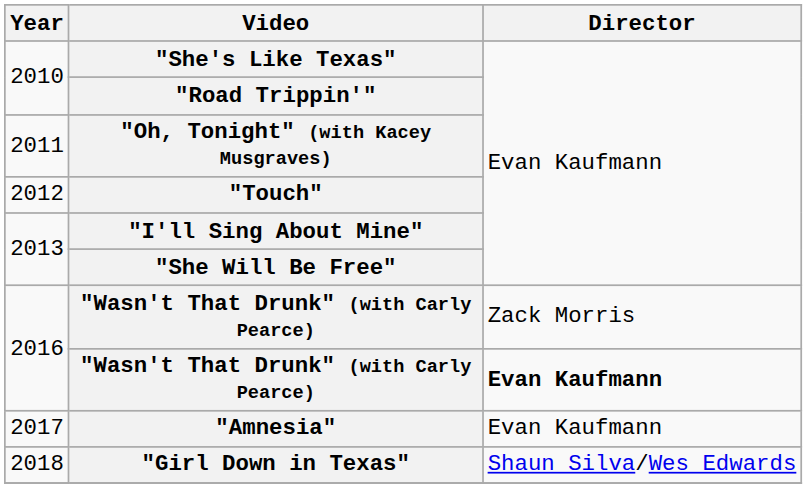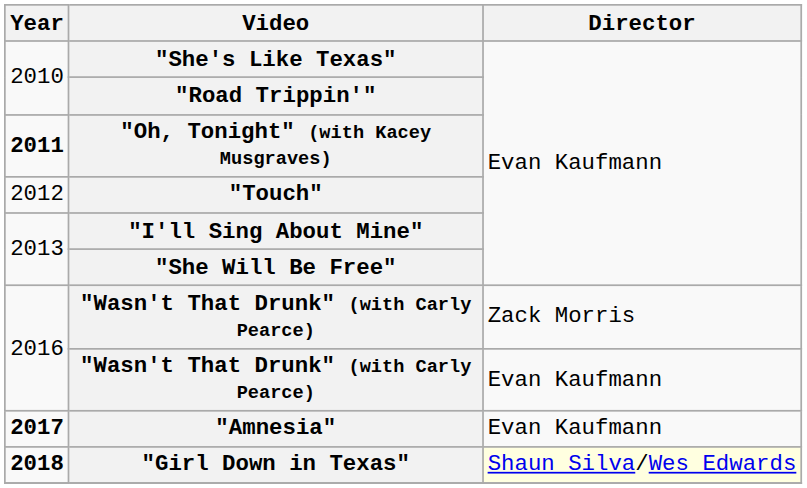(37, 145) normal -> (37, 145) bold
(575, 379) bold -> (575, 379) normal
(37, 428) normal -> (37, 428) bold
(37, 465) normal -> (37, 465) bold
(642, 465) no background -> (642, 465) lightyellow background
